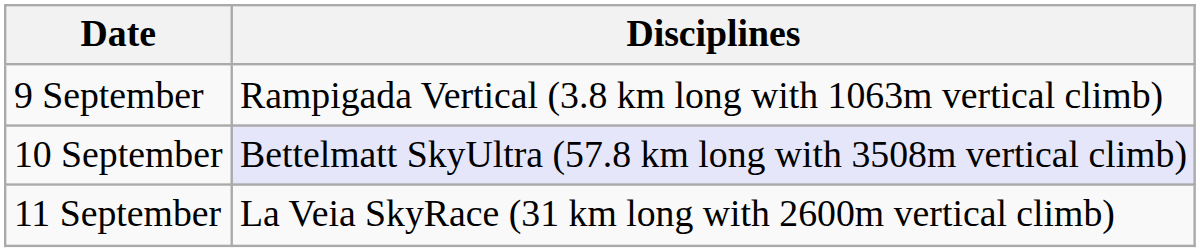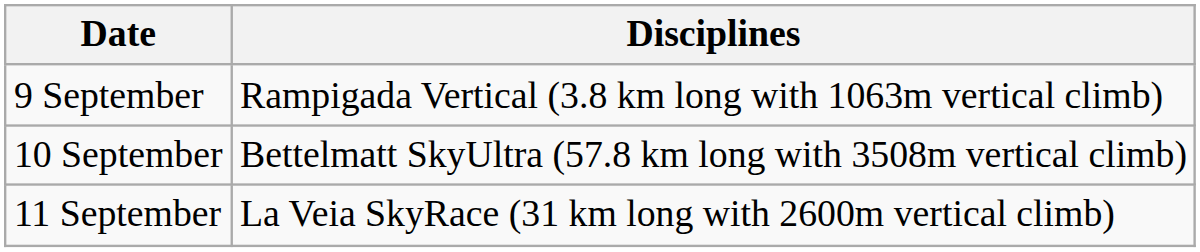(713, 154) lavender background -> (713, 154) no background
